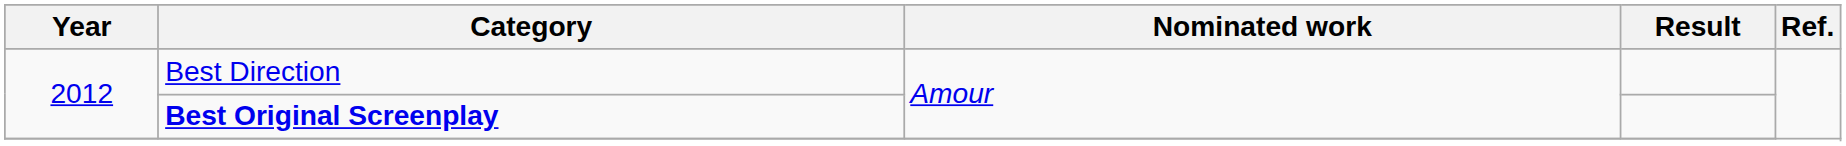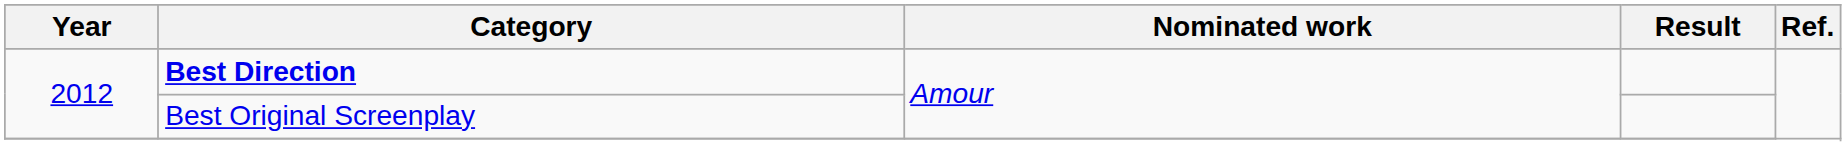(253, 71) normal -> (261, 71) bold
(332, 116) bold -> (320, 116) normal
